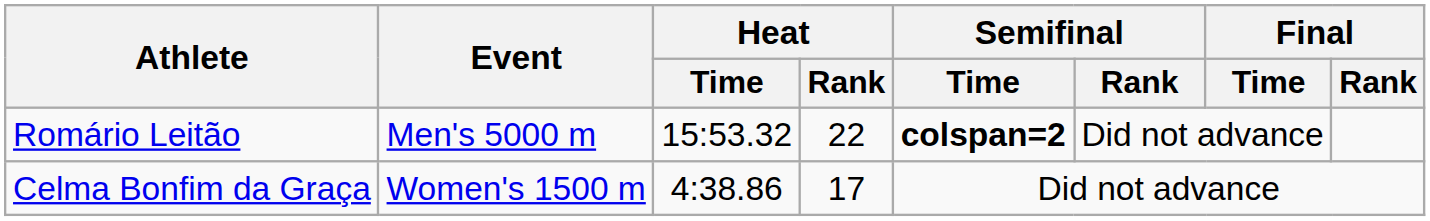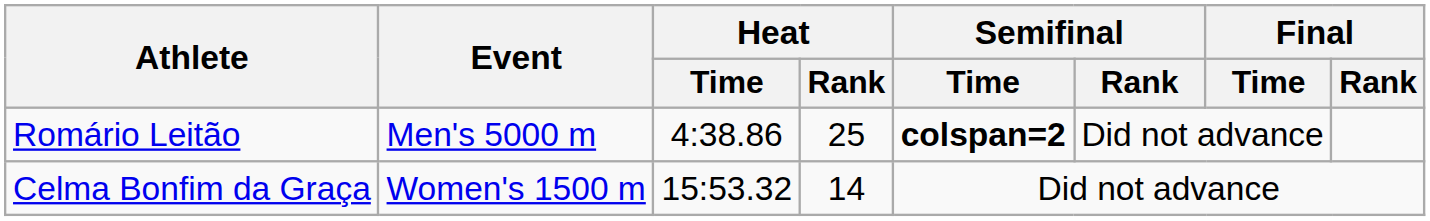(727, 135) 15:53.32 -> (727, 135) 4:38.86
(846, 135) 22 -> (846, 135) 25
(727, 188) 4:38.86 -> (727, 188) 15:53.32
(846, 188) 17 -> (846, 188) 14
